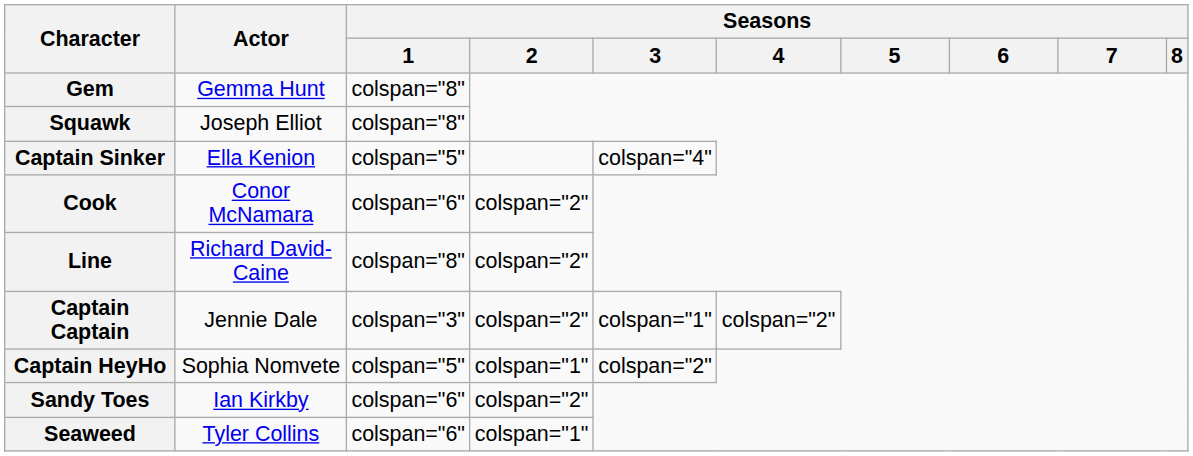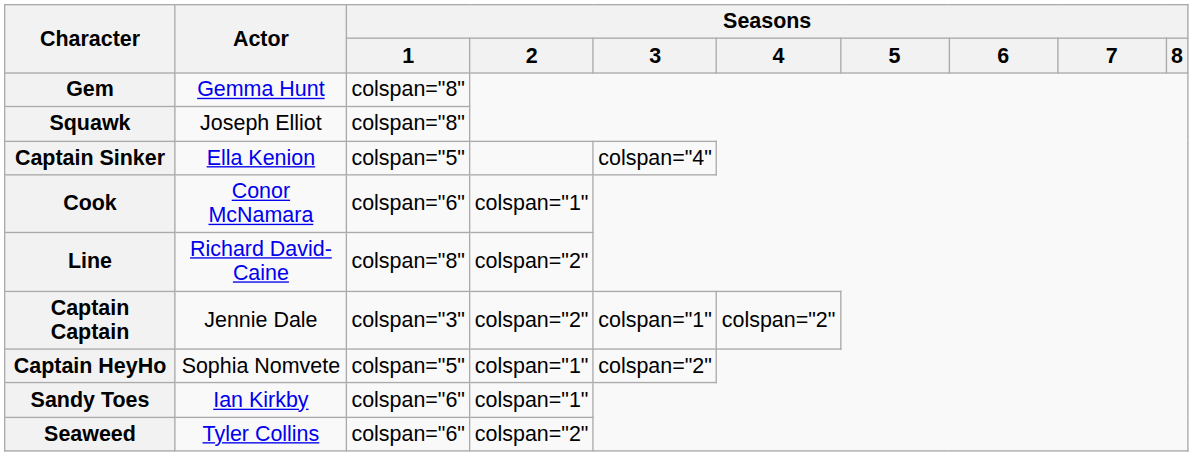(532, 203) colspan="2" -> (532, 203) colspan="1"
(532, 399) colspan="2" -> (532, 399) colspan="1"
(532, 433) colspan="1" -> (532, 433) colspan="2"
